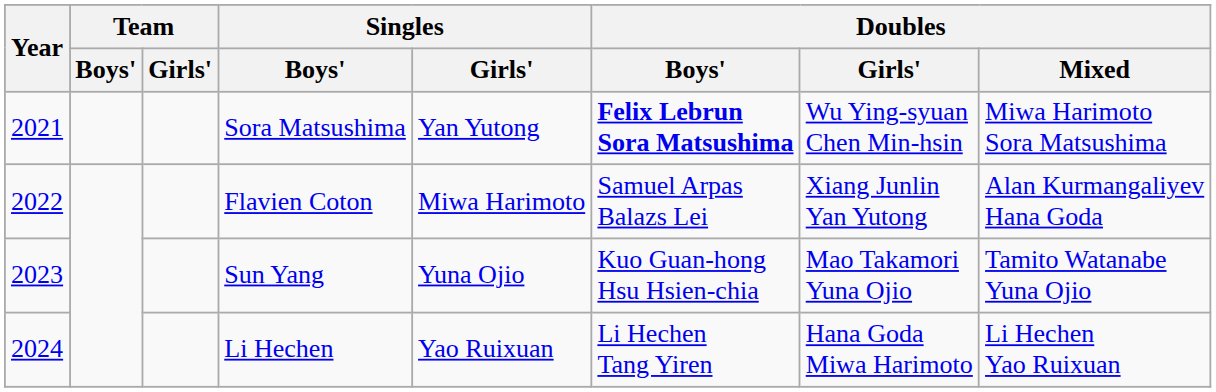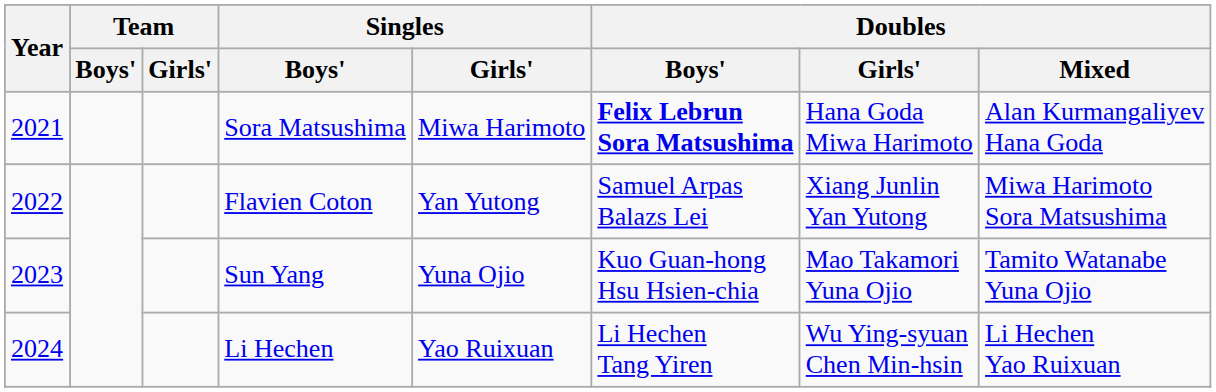(479, 127) Yan Yutong -> (502, 127) Miwa Harimoto
(887, 127) Wu Ying-syuan Chen Min-hsin -> (889, 127) Hana Goda Miwa Harimoto
(1076, 127) Miwa Harimoto Sora Matsushima -> (1095, 127) Alan Kurmangaliyev Hana Goda
(502, 201) Miwa Harimoto -> (479, 201) Yan Yutong
(1095, 201) Alan Kurmangaliyev Hana Goda -> (1076, 201) Miwa Harimoto Sora Matsushima
(889, 349) Hana Goda Miwa Harimoto -> (887, 349) Wu Ying-syuan Chen Min-hsin
